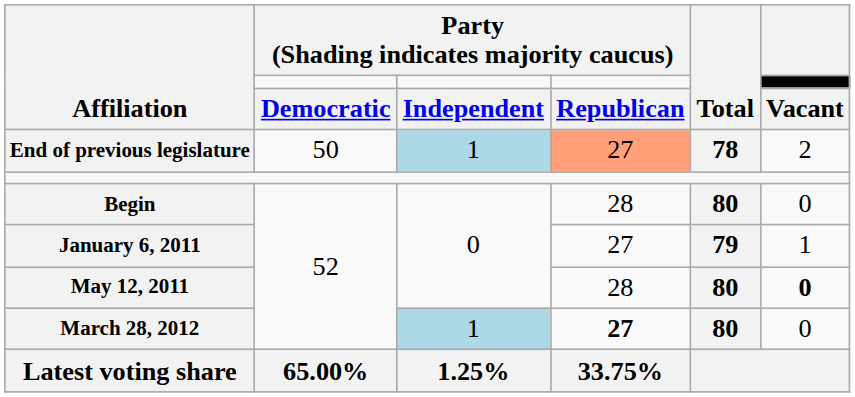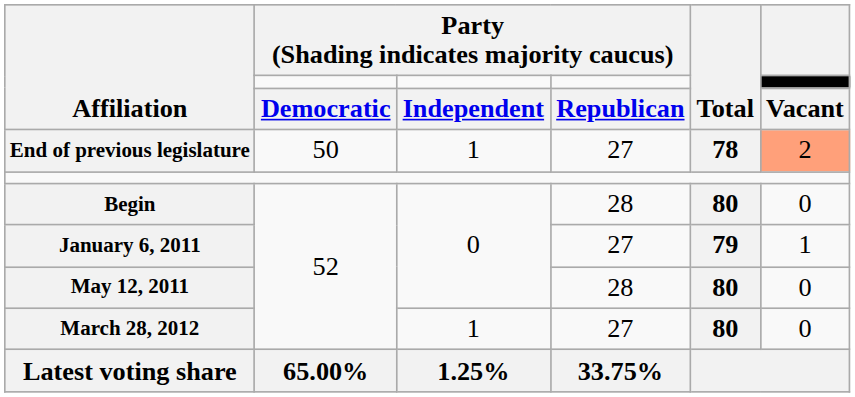(473, 150) lightblue background -> (473, 150) no background
(620, 150) lightsalmon background -> (620, 150) no background
(805, 150) no background -> (805, 150) lightsalmon background
(805, 287) bold -> (805, 287) normal
(473, 328) lightblue background -> (473, 328) no background
(620, 328) bold -> (620, 328) normal
